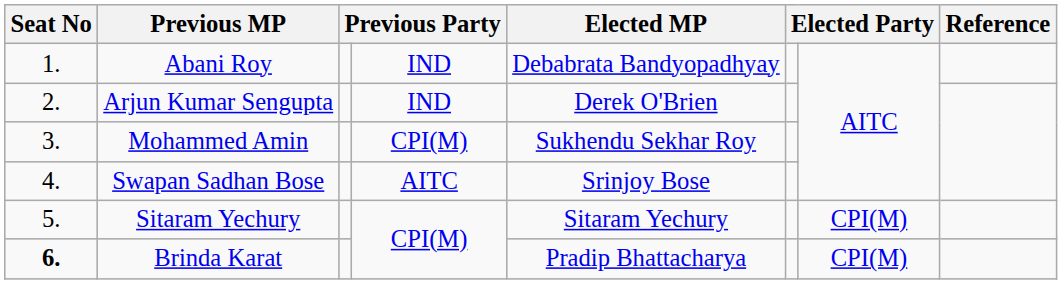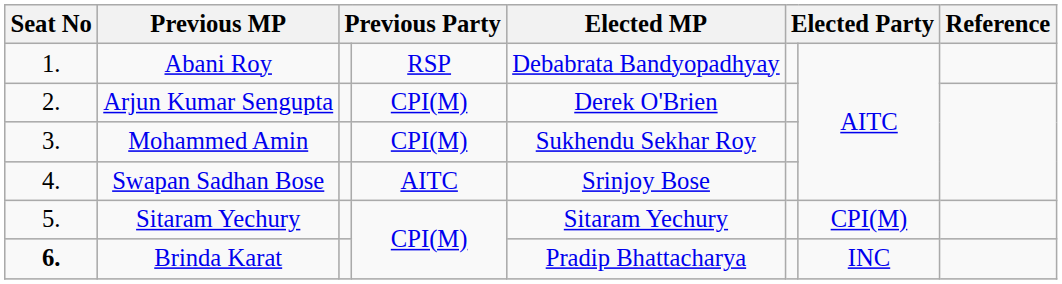(429, 63) IND -> (429, 63) RSP
(429, 102) IND -> (429, 102) CPI(M)
(869, 258) CPI(M) -> (869, 258) INC
